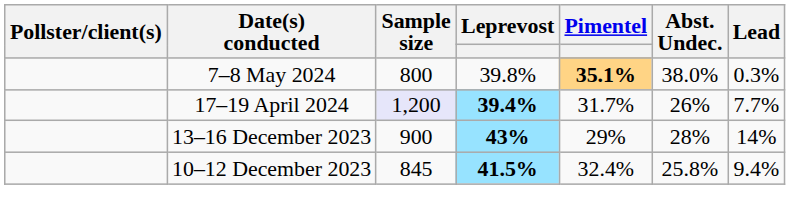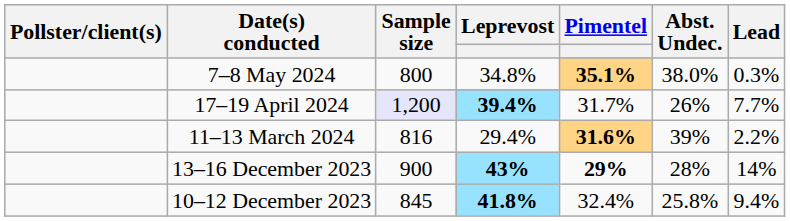(508, 74) 39.8% -> (508, 74) 34.8%
+ row: (272, 137)
(606, 137) normal -> (606, 168) bold
(508, 168) 41.5% -> (508, 200) 41.8%
